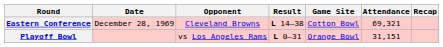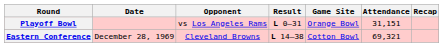rows swapped: (48, 23) <-> (48, 36)
